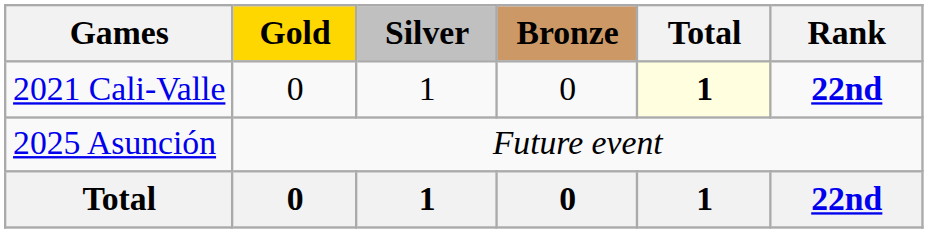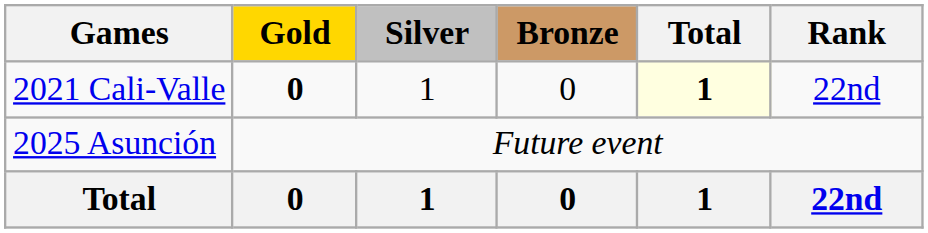(295, 88) normal -> (295, 88) bold
(847, 88) bold -> (847, 88) normal
